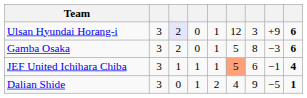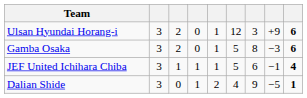(178, 31) lavender background -> (178, 31) no background
(236, 66) lightsalmon background -> (236, 66) no background
